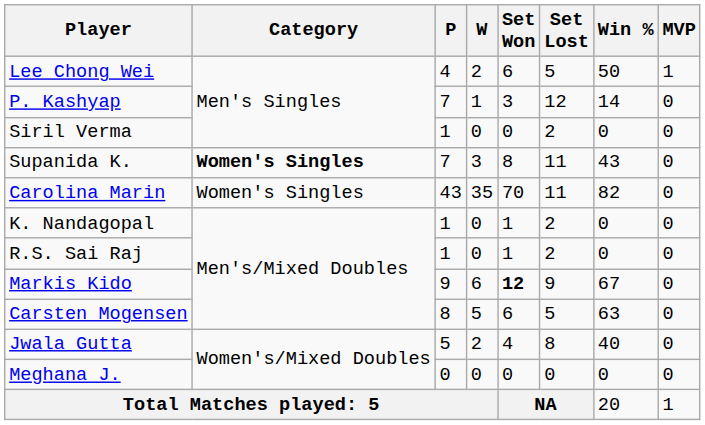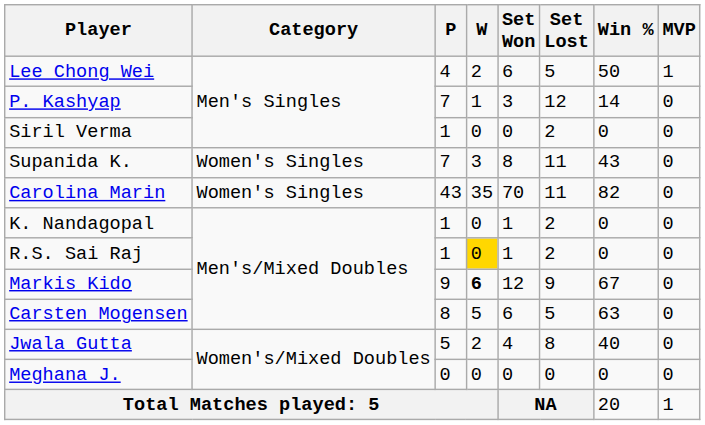(280, 163) bold -> (280, 163) normal
(476, 253) no background -> (476, 253) gold background
(476, 284) normal -> (476, 284) bold
(513, 284) bold -> (513, 284) normal
